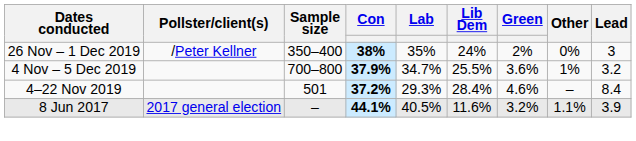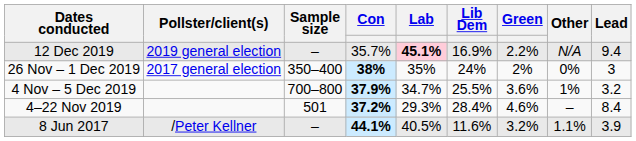+ row: (74, 51)
(214, 51) /Peter Kellner -> (214, 70) 2017 general election
(214, 107) 2017 general election -> (214, 126) /Peter Kellner
